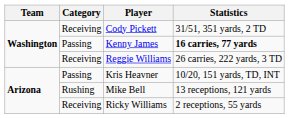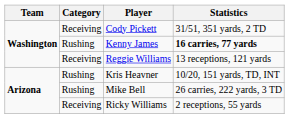(77, 43) Passing -> (78, 43) Rushing
(229, 59) 26 carries, 222 yards, 3 TD -> (223, 59) 13 receptions, 121 yards
(77, 74) Passing -> (78, 74) Rushing
(223, 90) 13 receptions, 121 yards -> (229, 90) 26 carries, 222 yards, 3 TD
